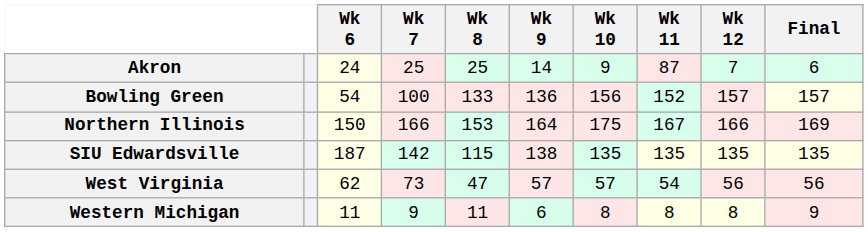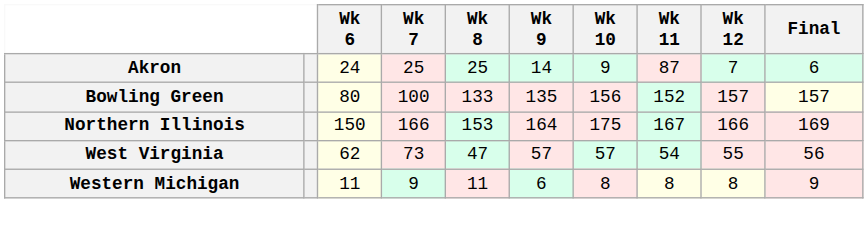(350, 97) 54 -> (350, 97) 80
(541, 97) 136 -> (541, 97) 135
- row: (155, 155)
(733, 184) 56 -> (733, 155) 55
